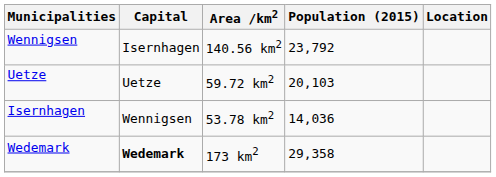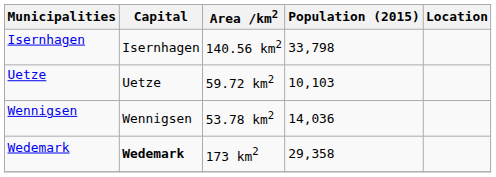(42, 39) Wennigsen -> (46, 39) Isernhagen
(311, 47) 23,792 -> (311, 47) 33,798
(311, 83) 20,103 -> (311, 83) 10,103
(46, 111) Isernhagen -> (42, 111) Wennigsen
